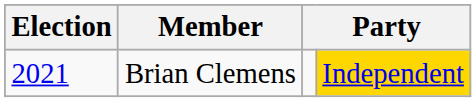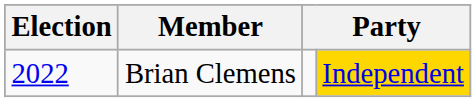(40, 72) 2021 -> (40, 72) 2022
